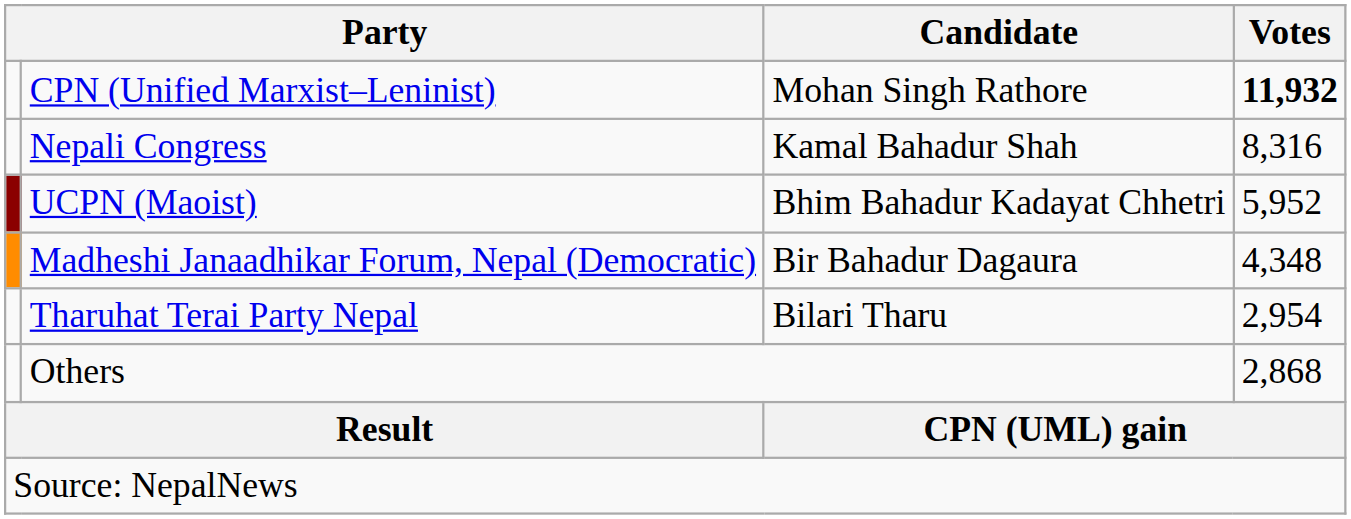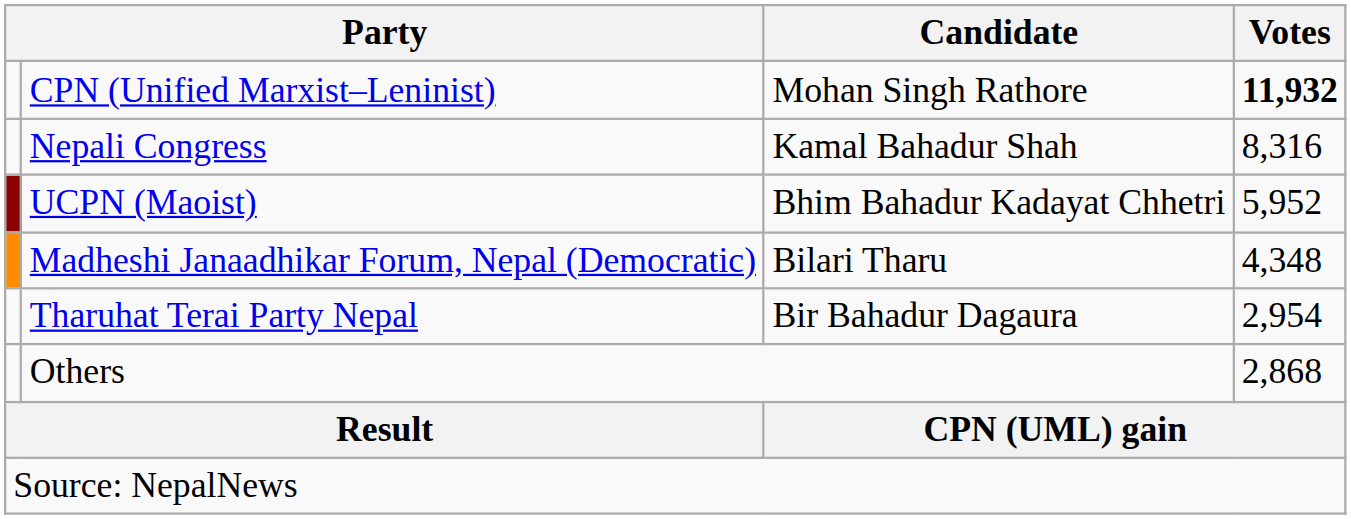(925, 259) Bir Bahadur Dagaura -> (860, 259) Bilari Tharu
(860, 315) Bilari Tharu -> (925, 315) Bir Bahadur Dagaura
